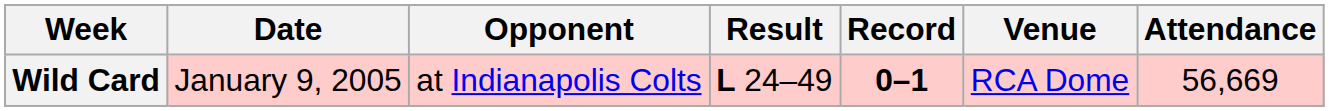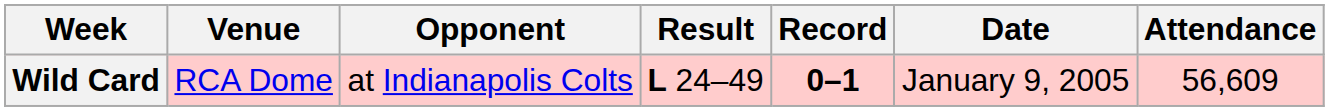columns swapped: (288, 29) <-> (1050, 29)
(1230, 79) 56,669 -> (1230, 79) 56,609
